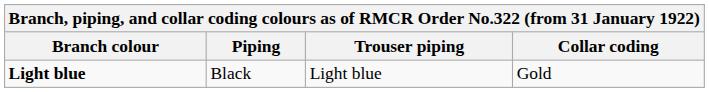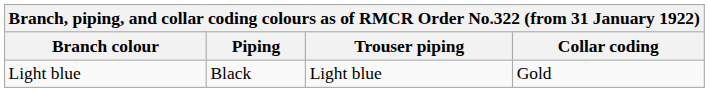(47, 73) bold -> (45, 73) normal
